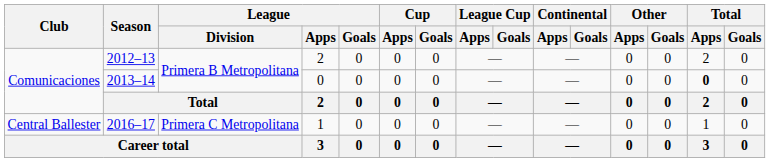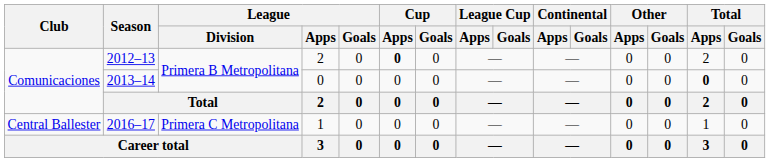(397, 59) normal -> (397, 59) bold
